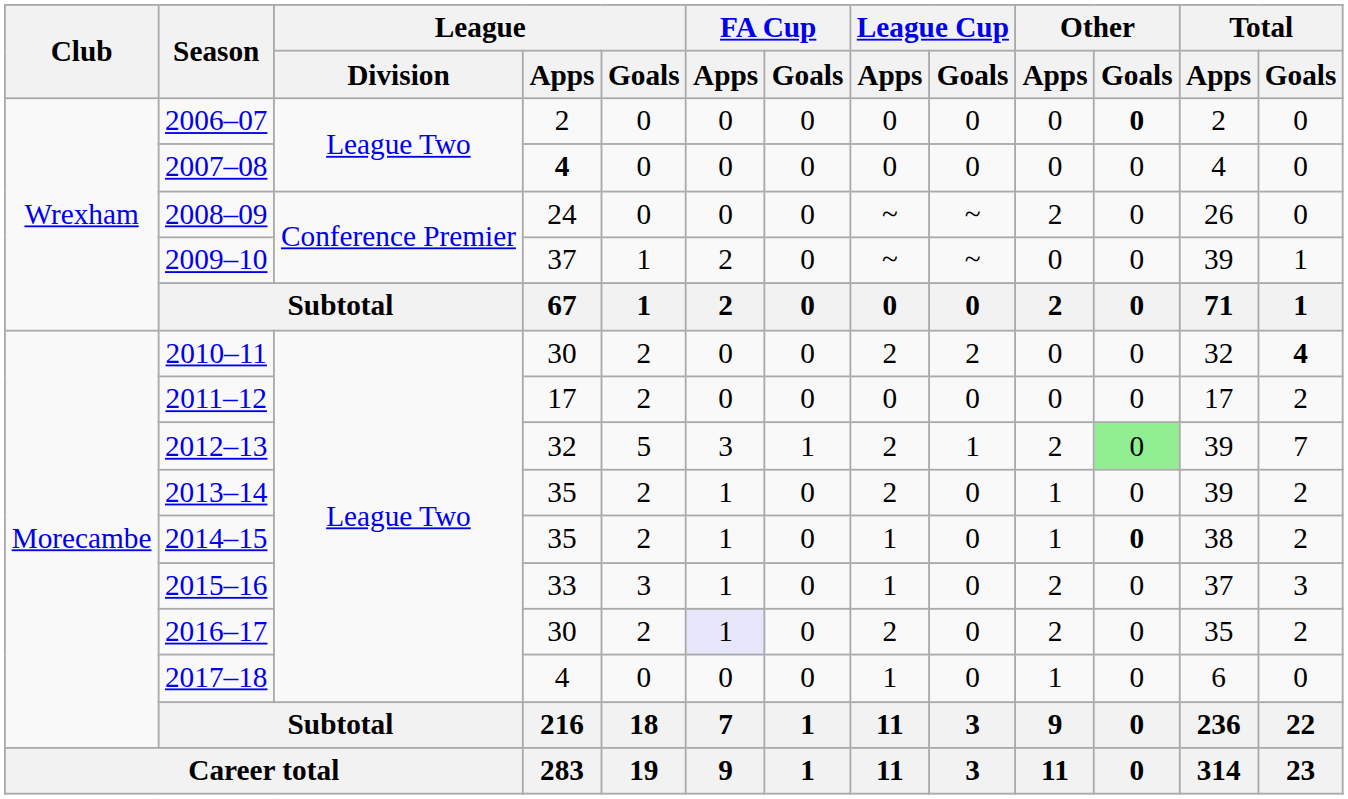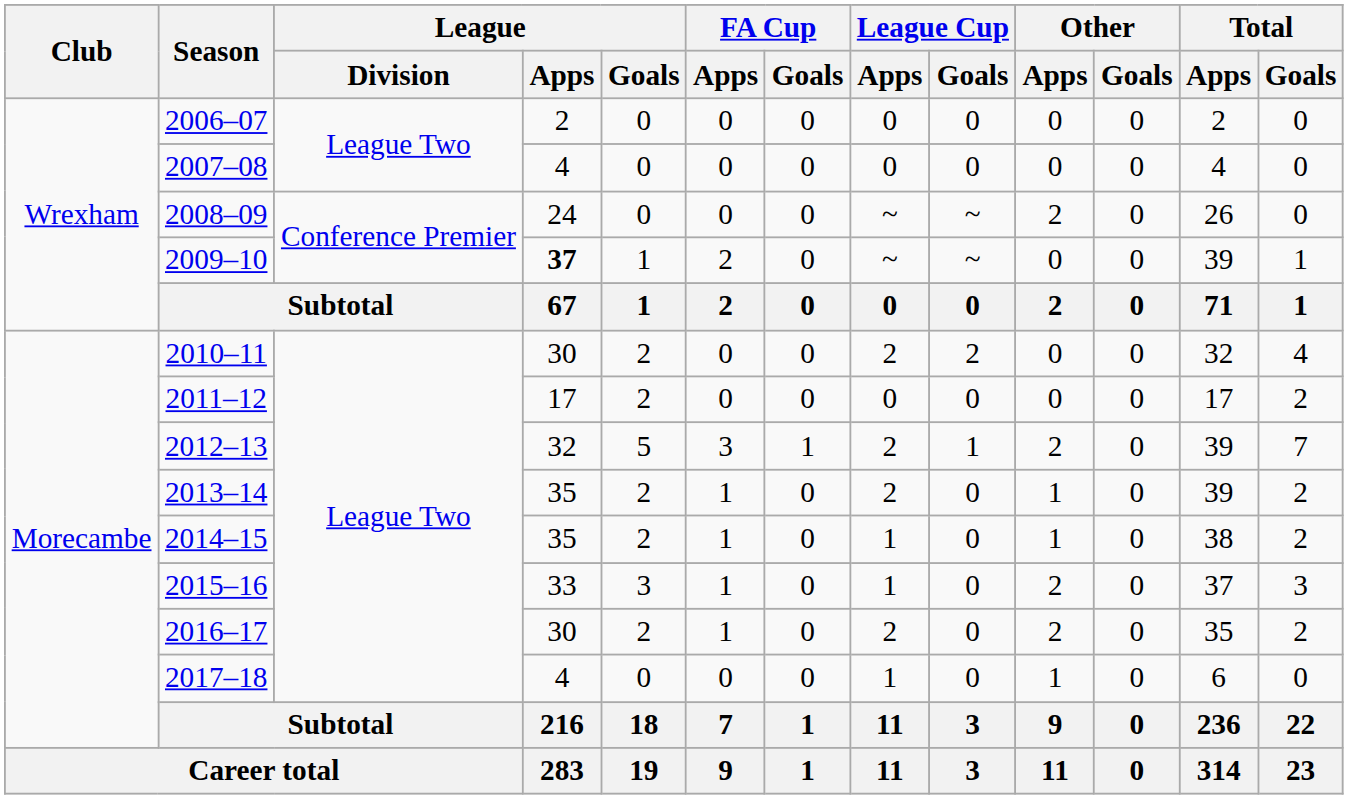(1137, 120) bold -> (1137, 120) normal
(562, 167) bold -> (562, 167) normal
(562, 259) normal -> (562, 259) bold
(1301, 352) bold -> (1301, 352) normal
(1137, 445) lightgreen background -> (1137, 445) no background
(1137, 538) bold -> (1137, 538) normal
(726, 631) lavender background -> (726, 631) no background
